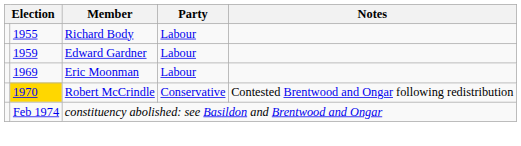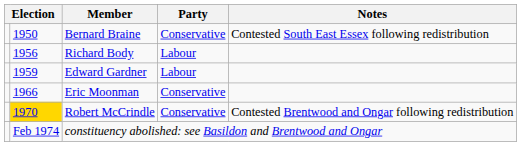+ row: (103, 33)
(25, 33) 1955 -> (25, 53) 1956
(25, 72) 1969 -> (25, 92) 1966
(178, 72) Labour -> (193, 92) Conservative
